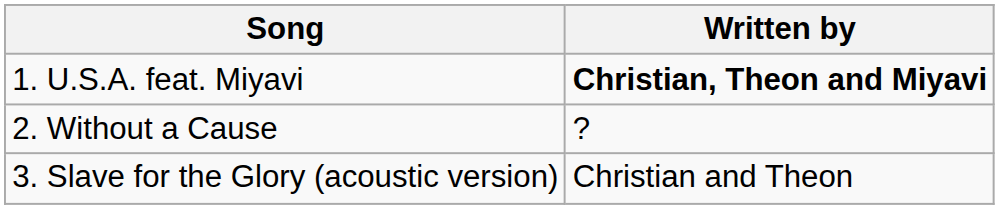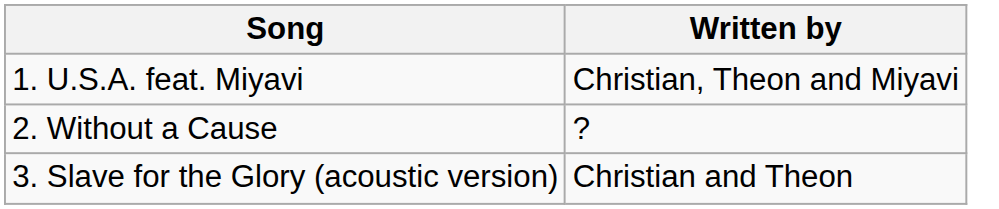(780, 78) bold -> (766, 78) normal
